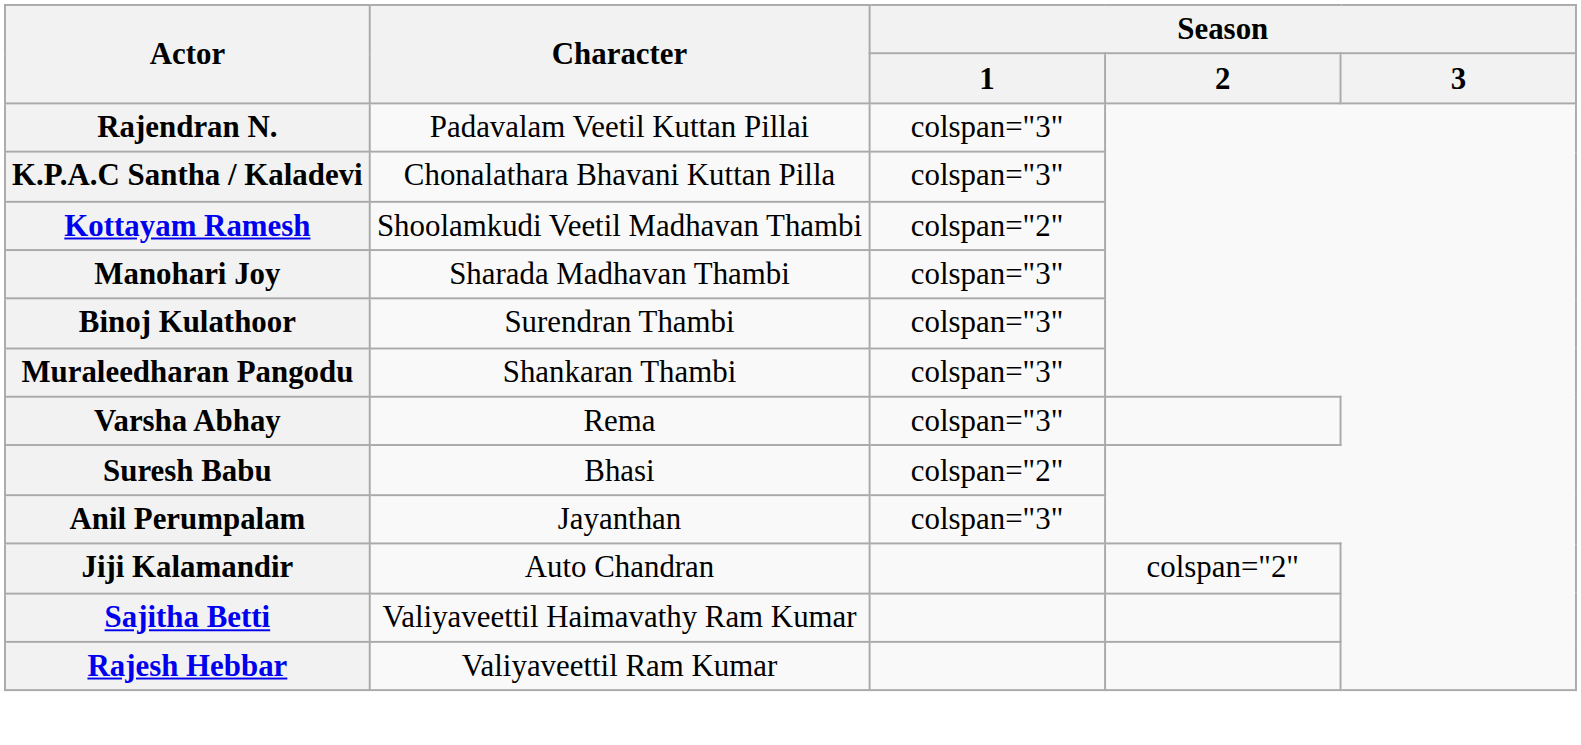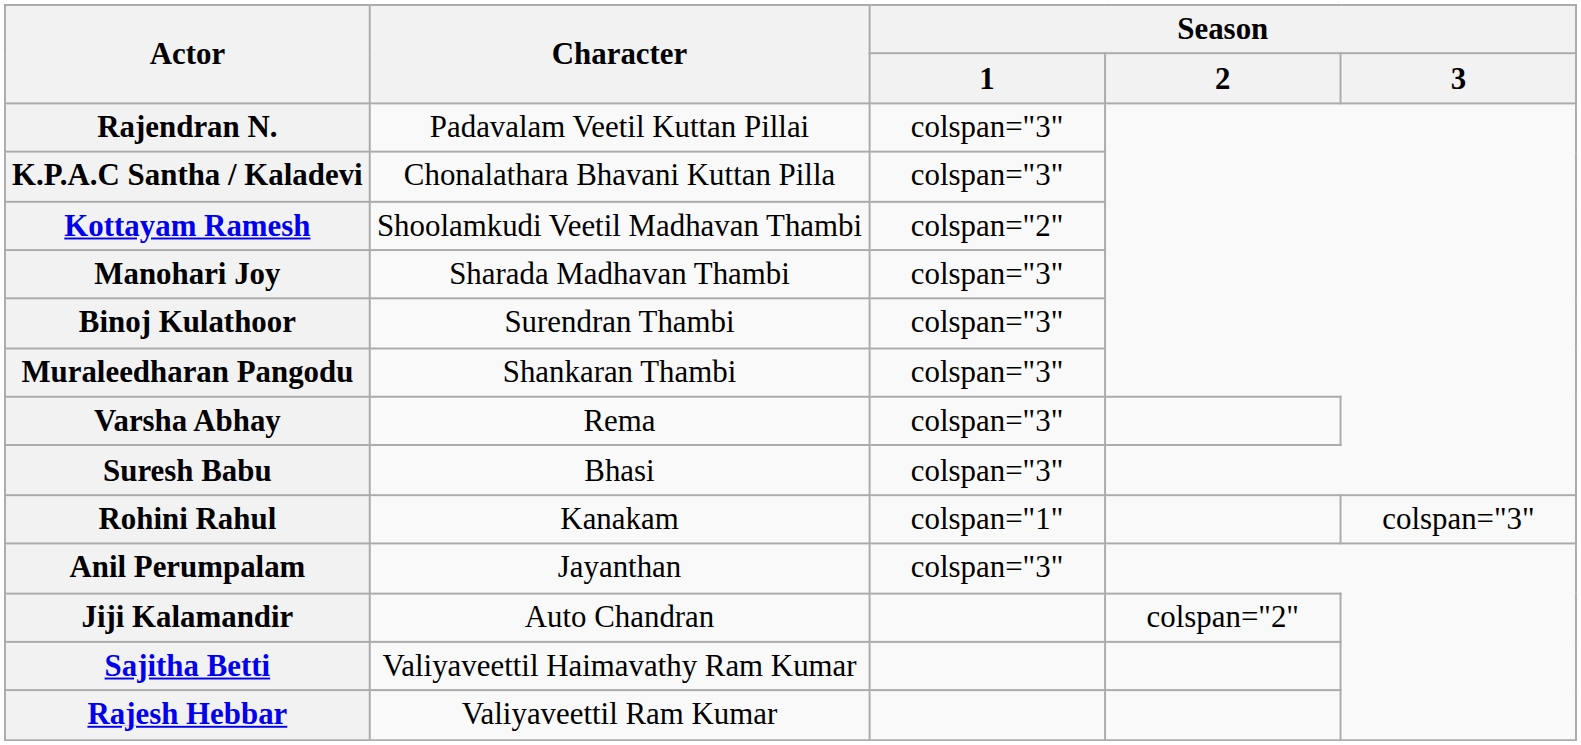(987, 469) colspan="2" -> (987, 469) colspan="3"
+ row: (187, 518)
